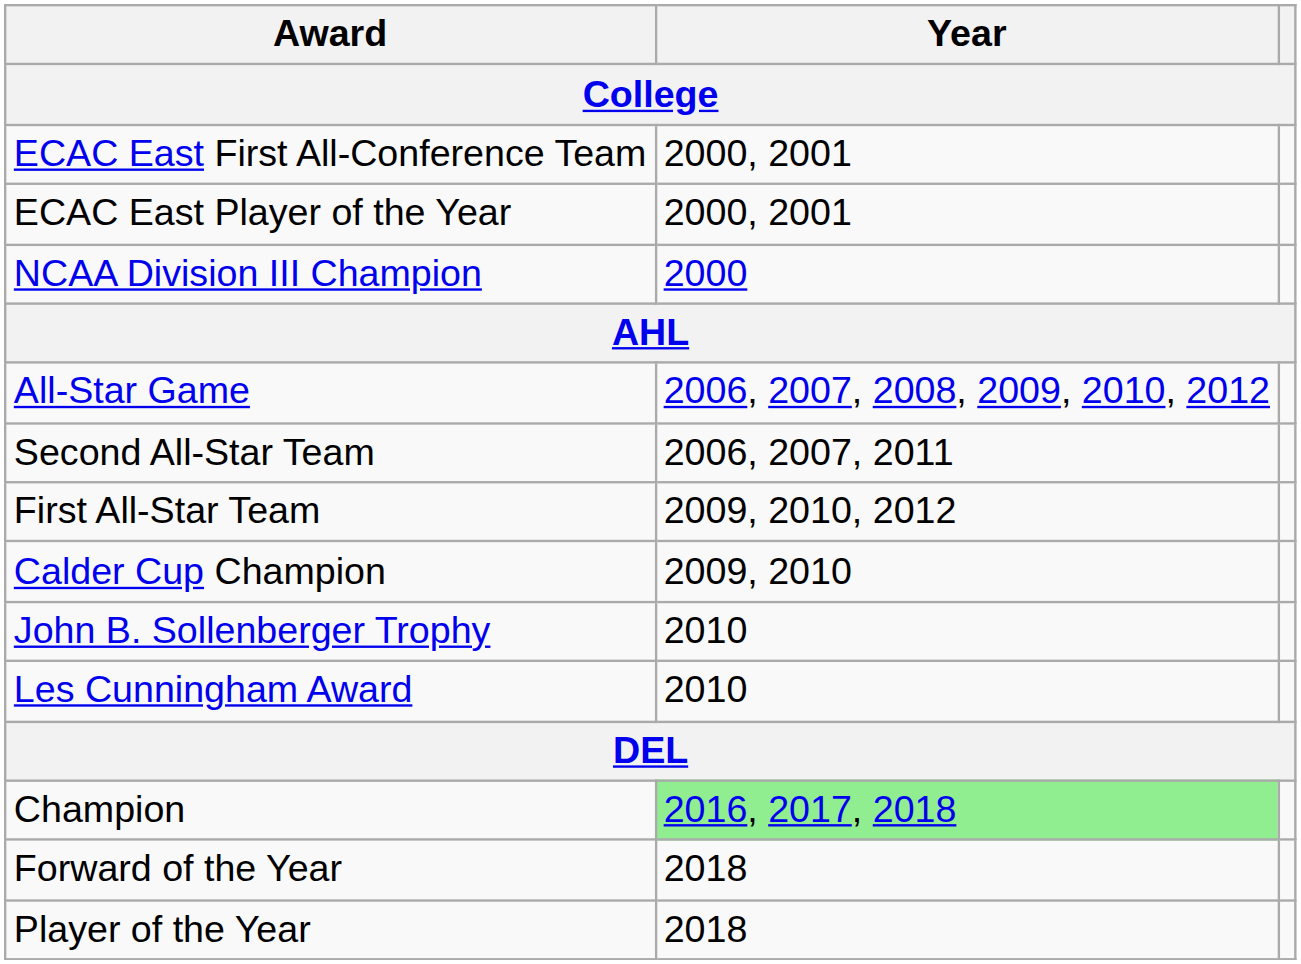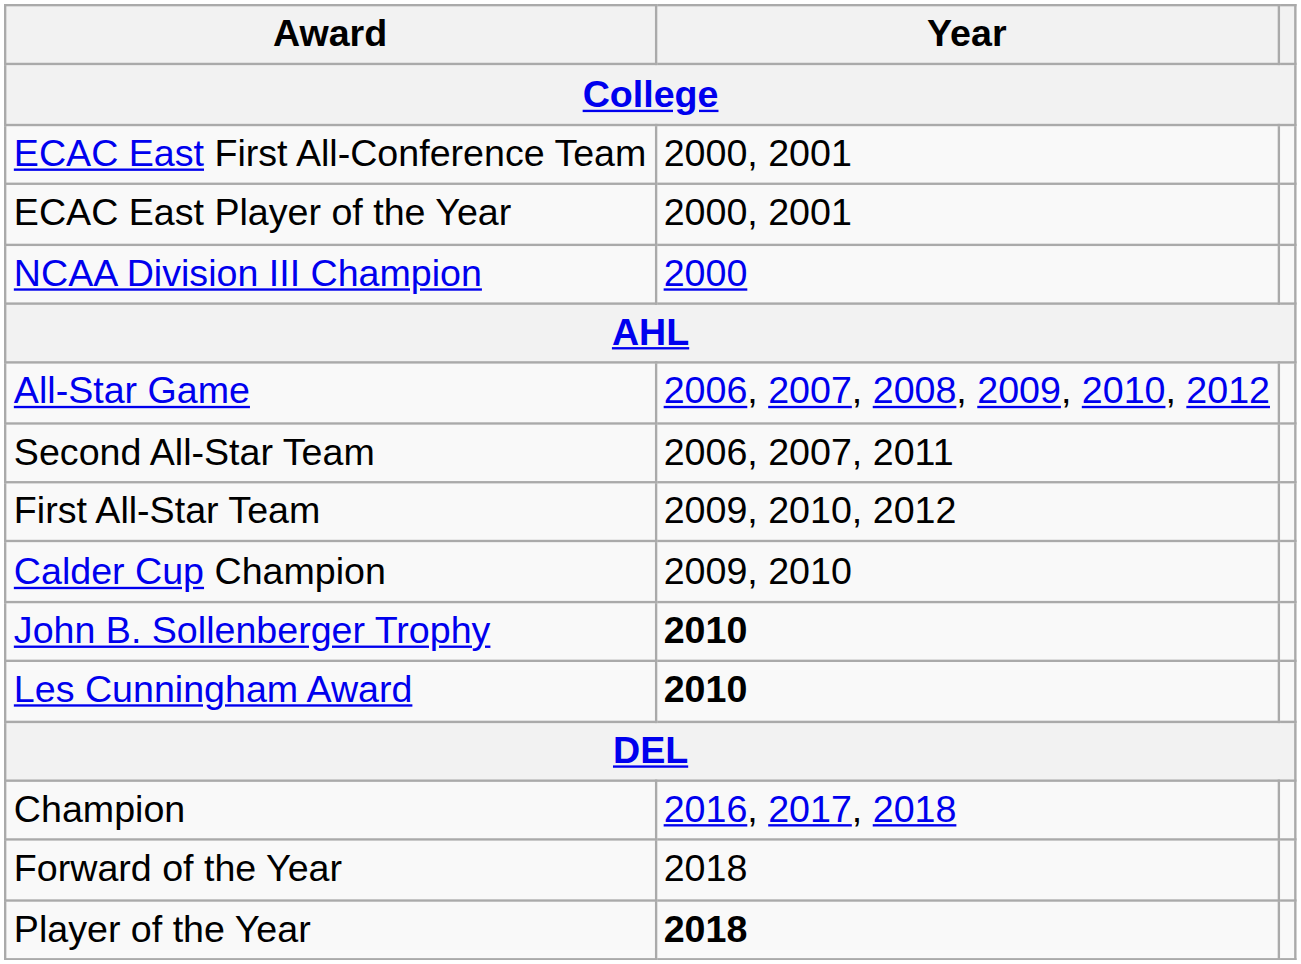(705, 630) normal -> (705, 630) bold
(705, 690) normal -> (705, 690) bold
(810, 809) lightgreen background -> (810, 809) no background
(705, 928) normal -> (705, 928) bold
